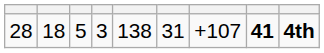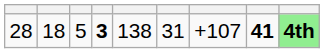(102, 30) normal -> (102, 30) bold
(299, 30) no background -> (299, 30) lightgreen background
